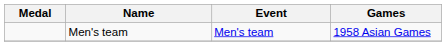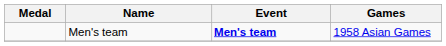(244, 31) normal -> (245, 31) bold
